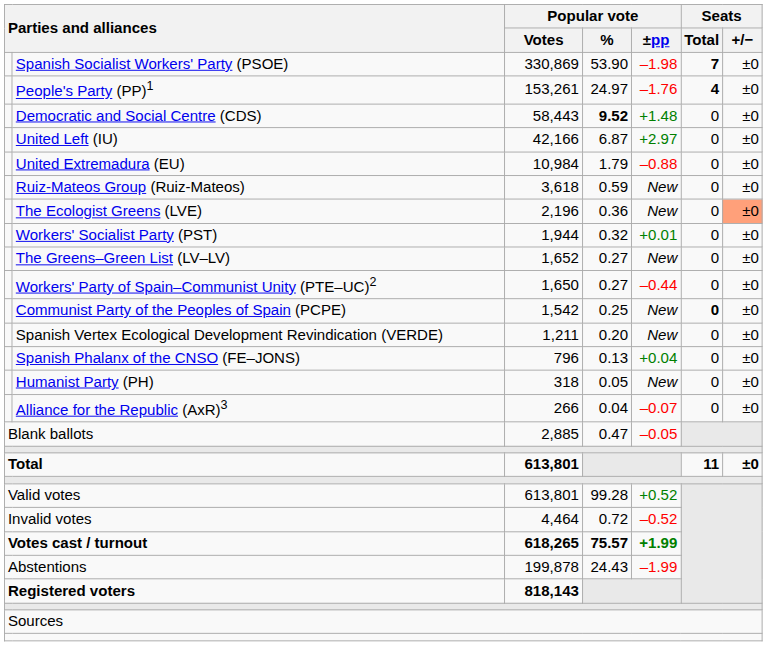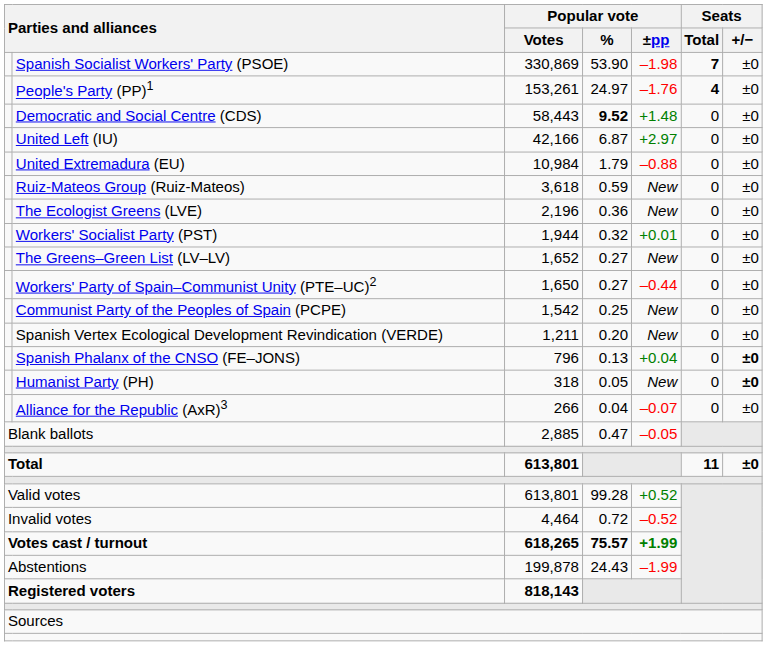(751, 211) lightsalmon background -> (751, 211) no background
(715, 310) bold -> (715, 310) normal
(751, 358) normal -> (751, 358) bold
(751, 382) normal -> (751, 382) bold
